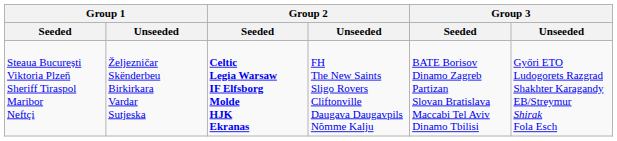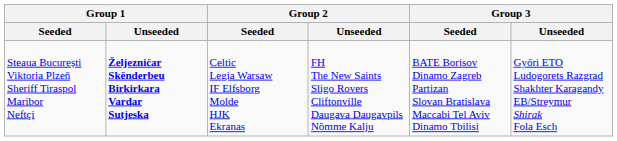(134, 88) normal -> (136, 88) bold
(243, 94) bold -> (241, 94) normal
